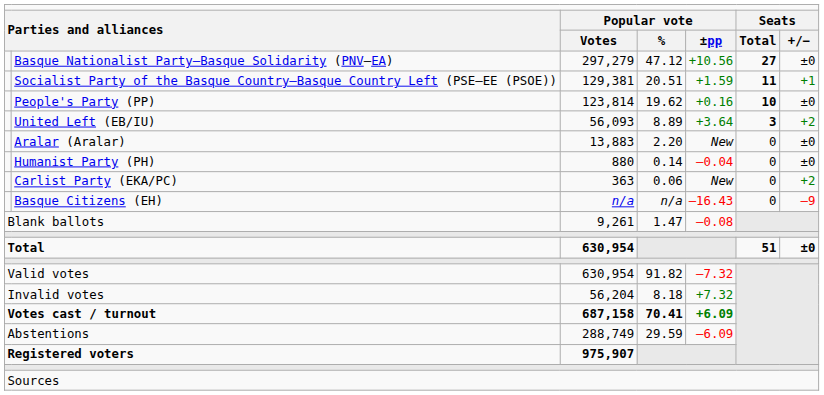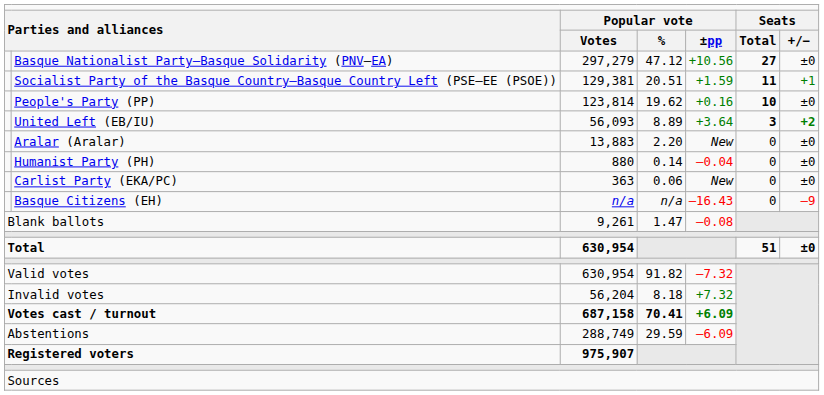(808, 121) normal -> (808, 121) bold
(808, 181) +2 -> (808, 181) ±0
